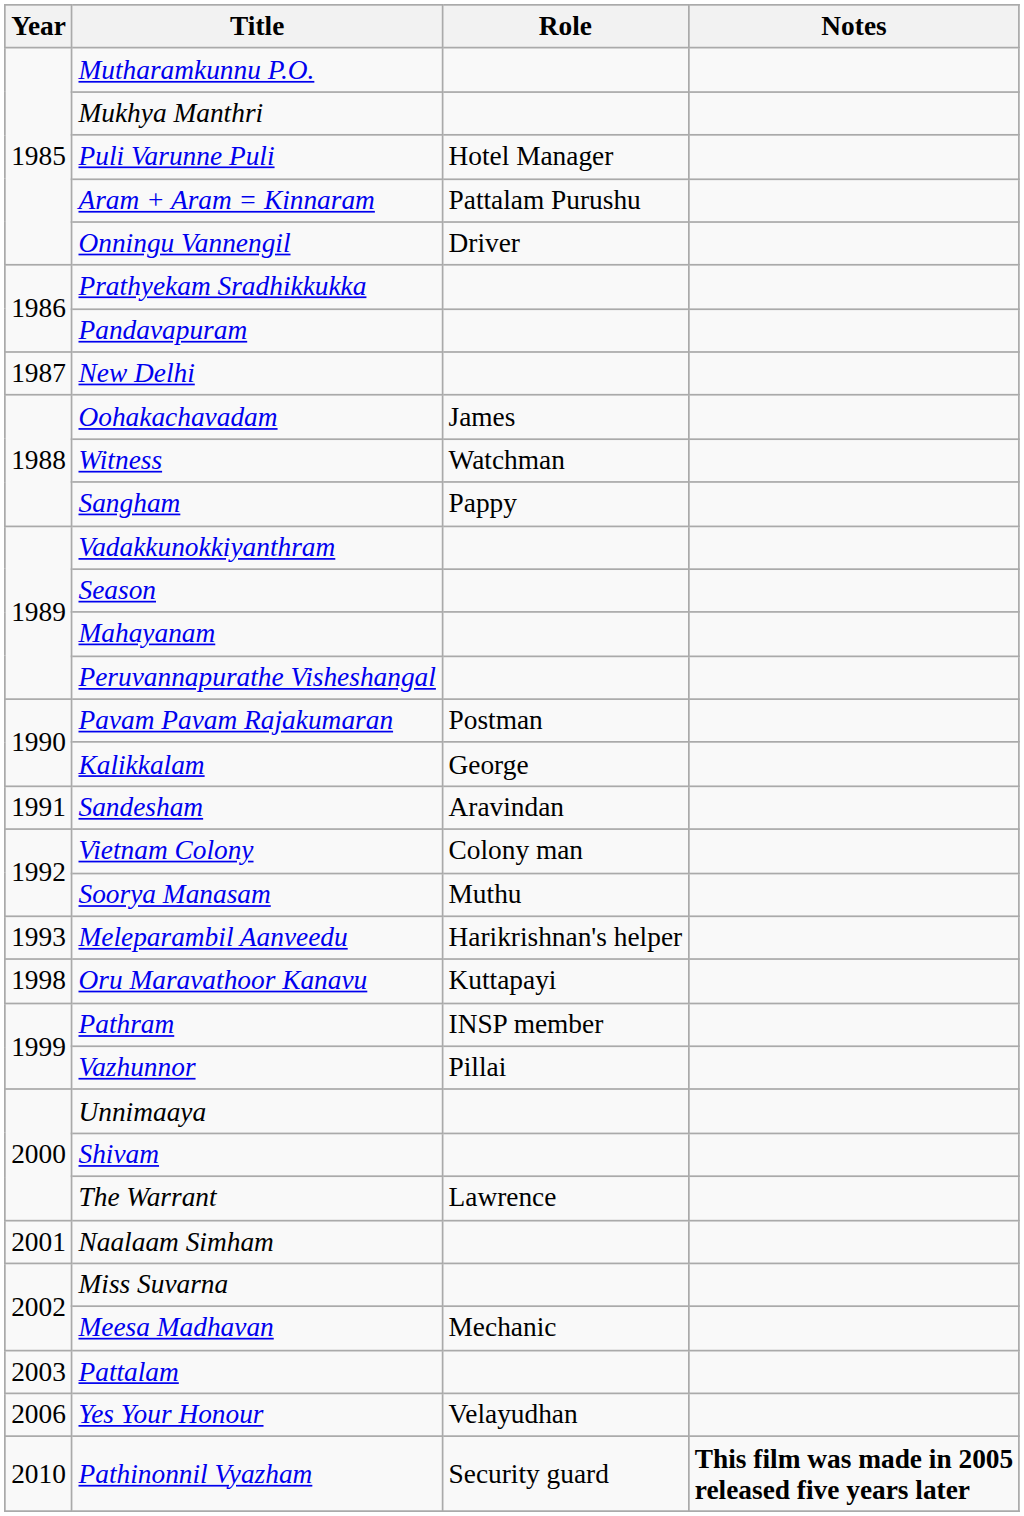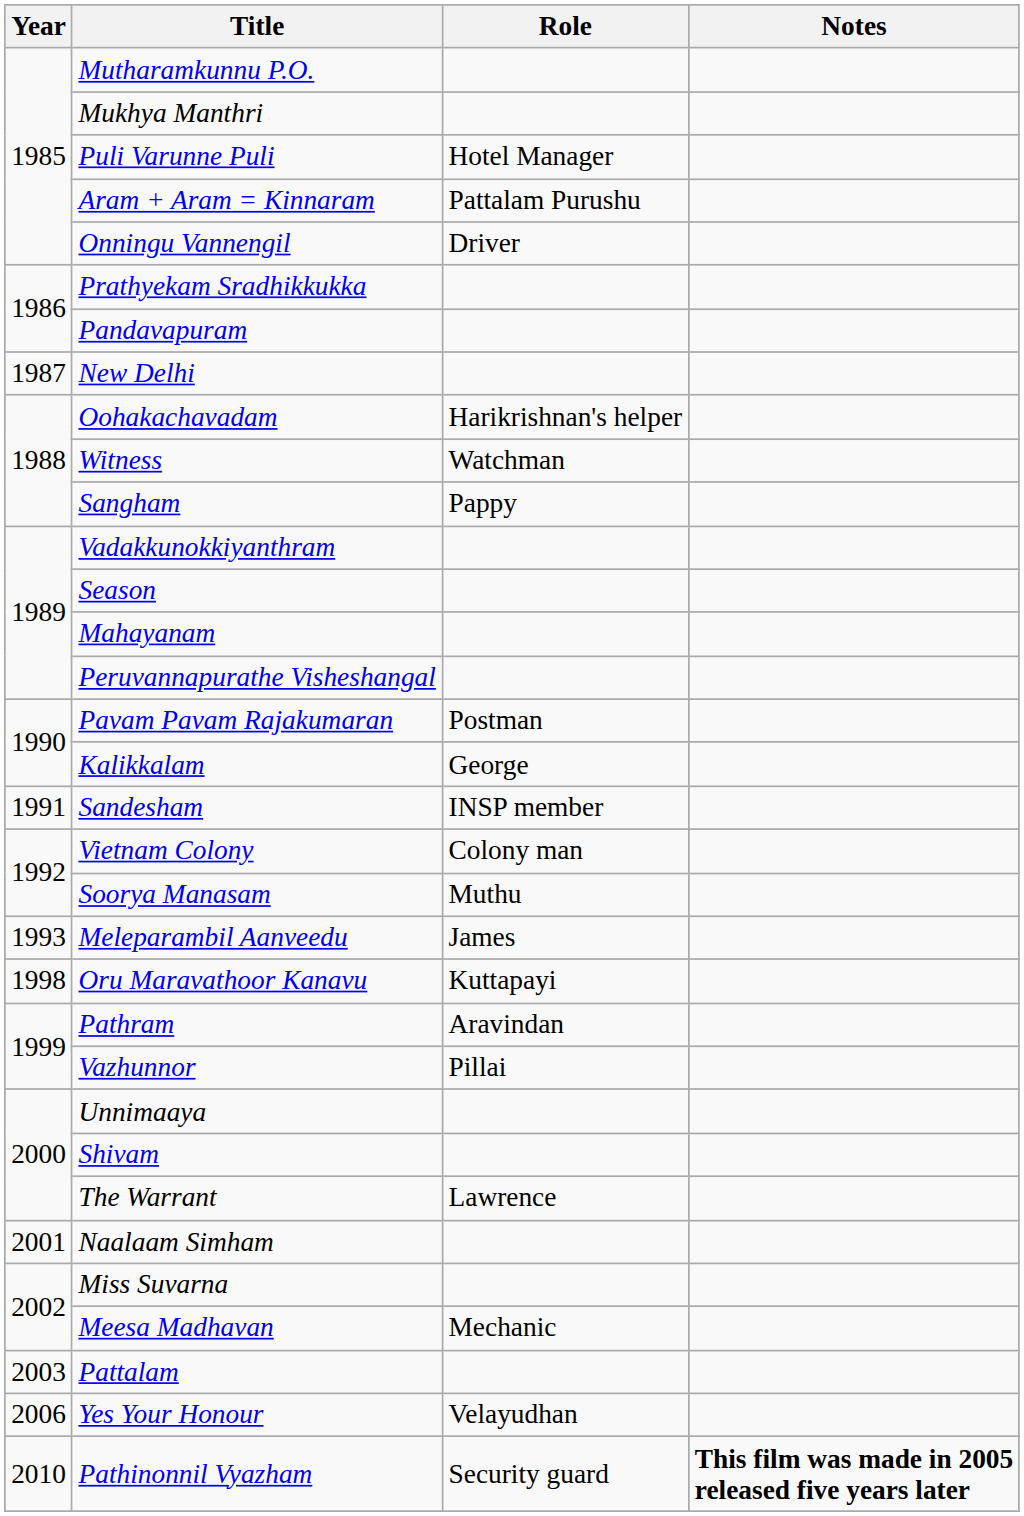(482, 416) James -> (565, 416) Harikrishnan's helper
(506, 807) Aravindan -> (526, 807) INSP member
(565, 937) Harikrishnan's helper -> (482, 937) James
(526, 1024) INSP member -> (506, 1024) Aravindan
